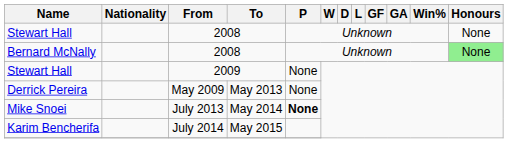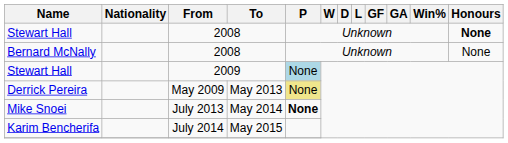(476, 33) normal -> (476, 33) bold
(476, 52) lightgreen background -> (476, 52) no background
(303, 71) no background -> (303, 71) lightblue background
(303, 90) no background -> (303, 90) khaki background
